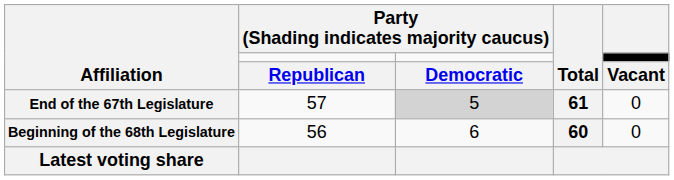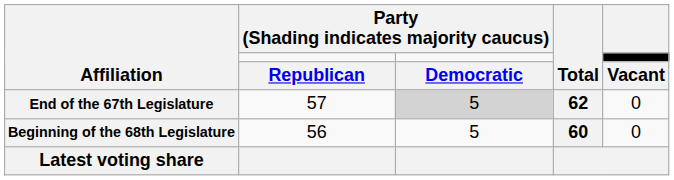(578, 103) 61 -> (578, 103) 62
(474, 132) 6 -> (474, 132) 5
